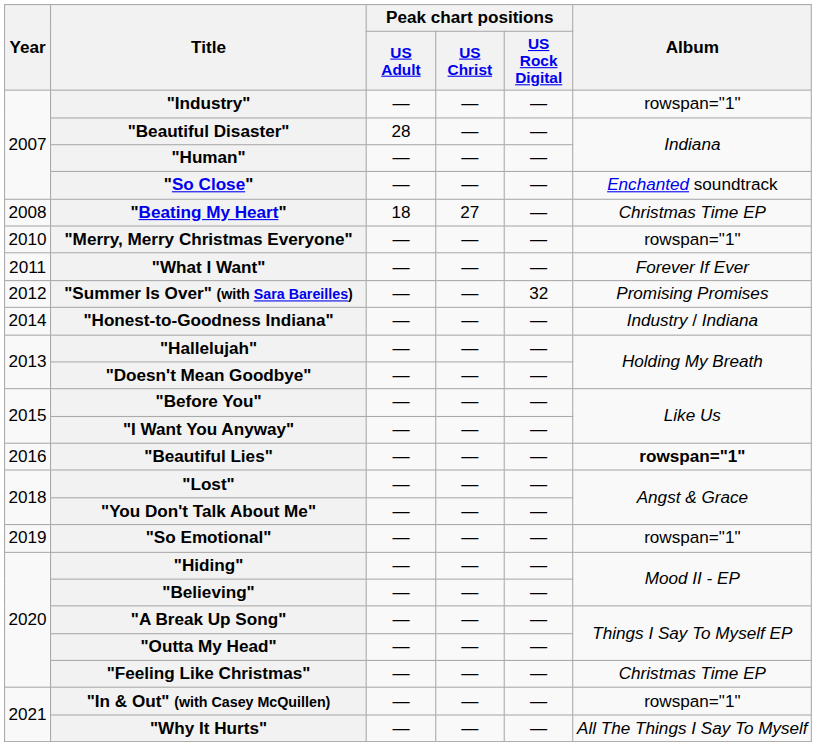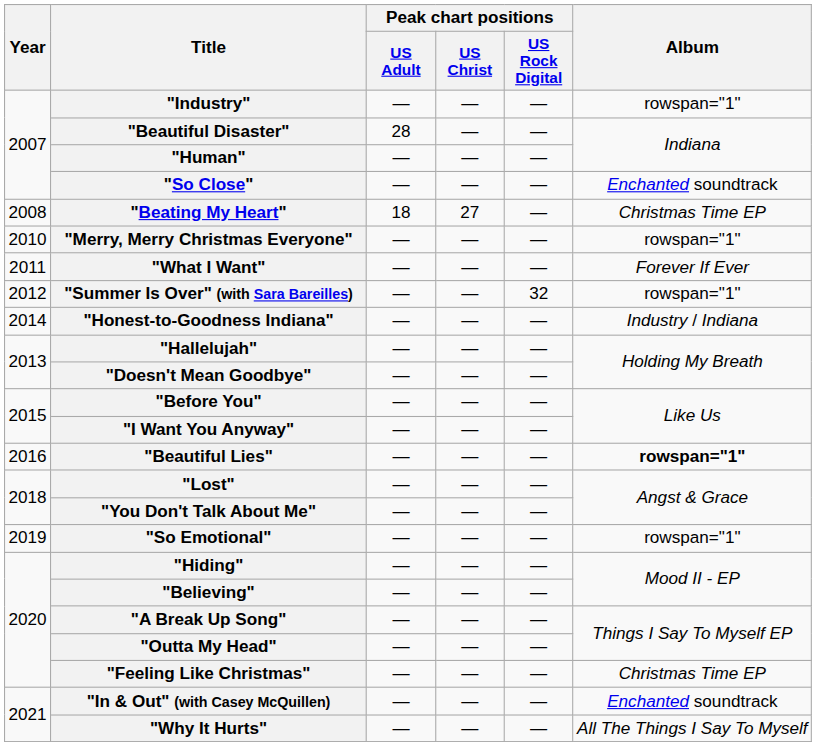(692, 293) Promising Promises -> (692, 293) rowspan="1"
(692, 701) rowspan="1" -> (692, 701) Enchanted soundtrack
